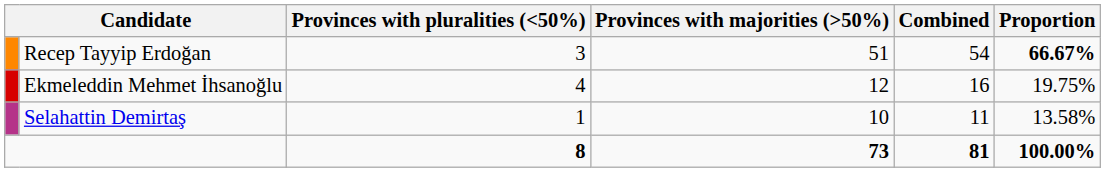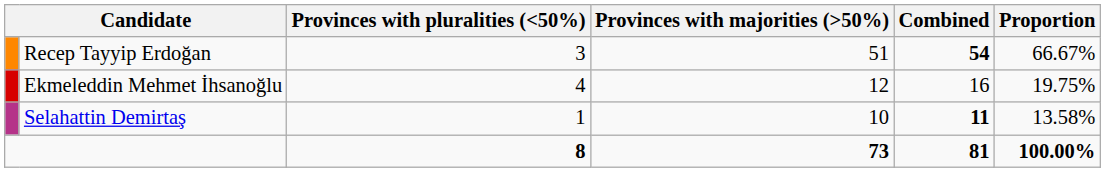(979, 53) normal -> (979, 53) bold
(1062, 53) bold -> (1064, 53) normal
(980, 118) normal -> (980, 118) bold
